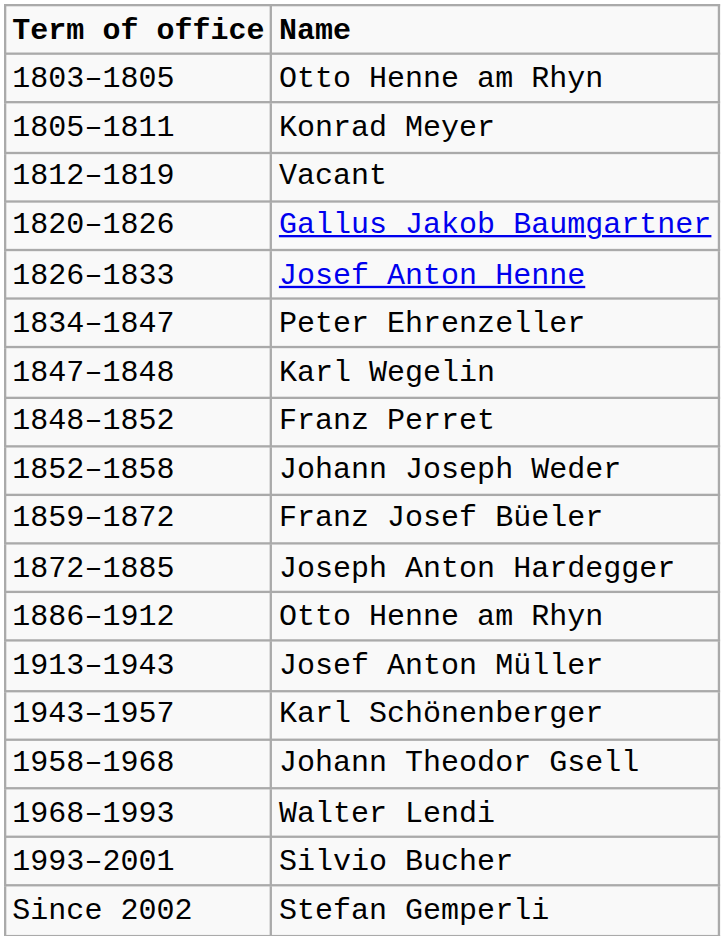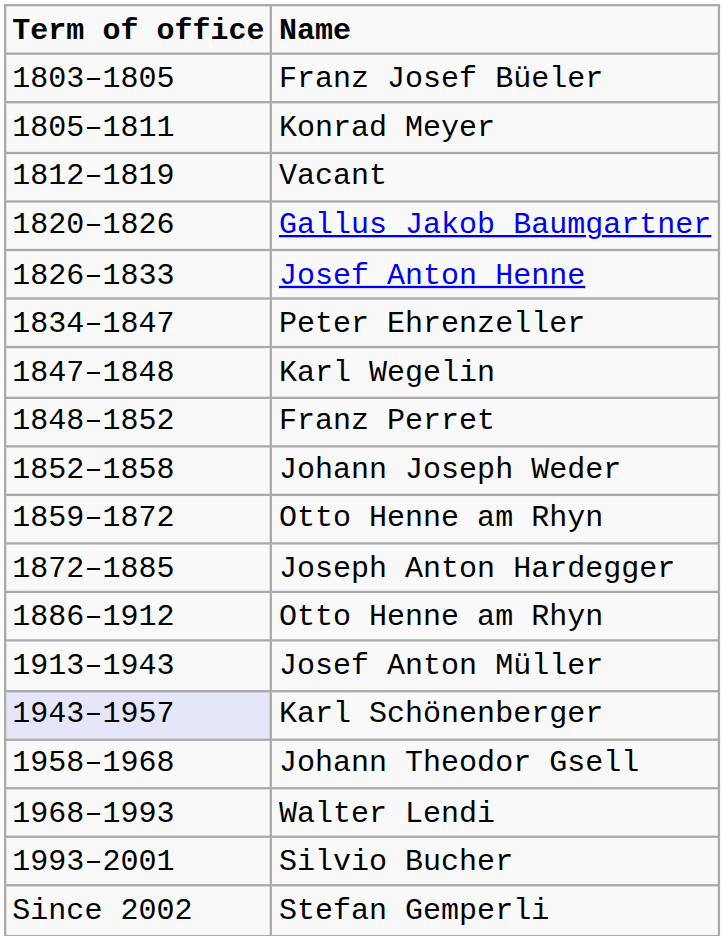(441, 79) Otto Henne am Rhyn -> (441, 79) Franz Josef Büeler
(441, 519) Franz Josef Büeler -> (441, 519) Otto Henne am Rhyn
(93, 715) no background -> (93, 715) lavender background
